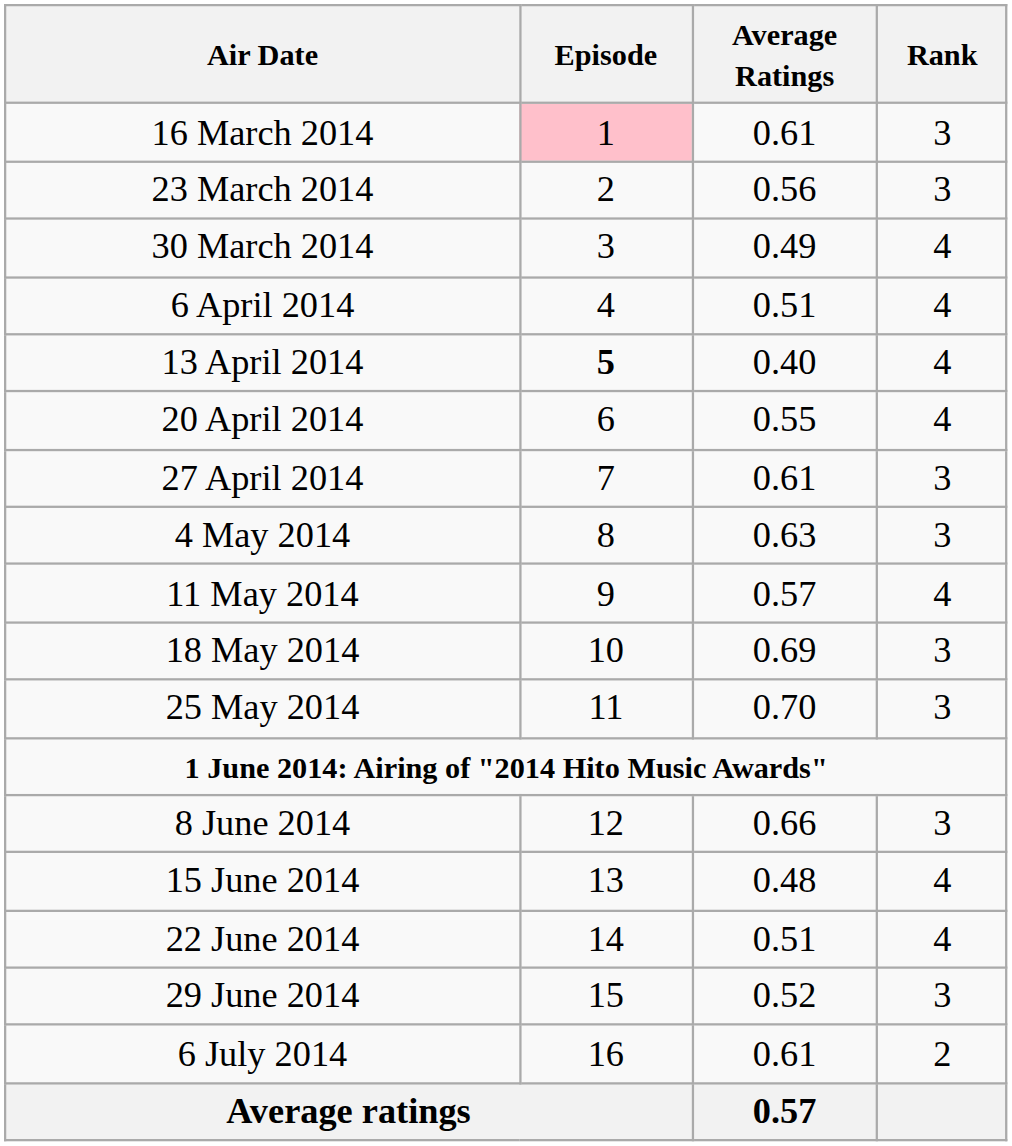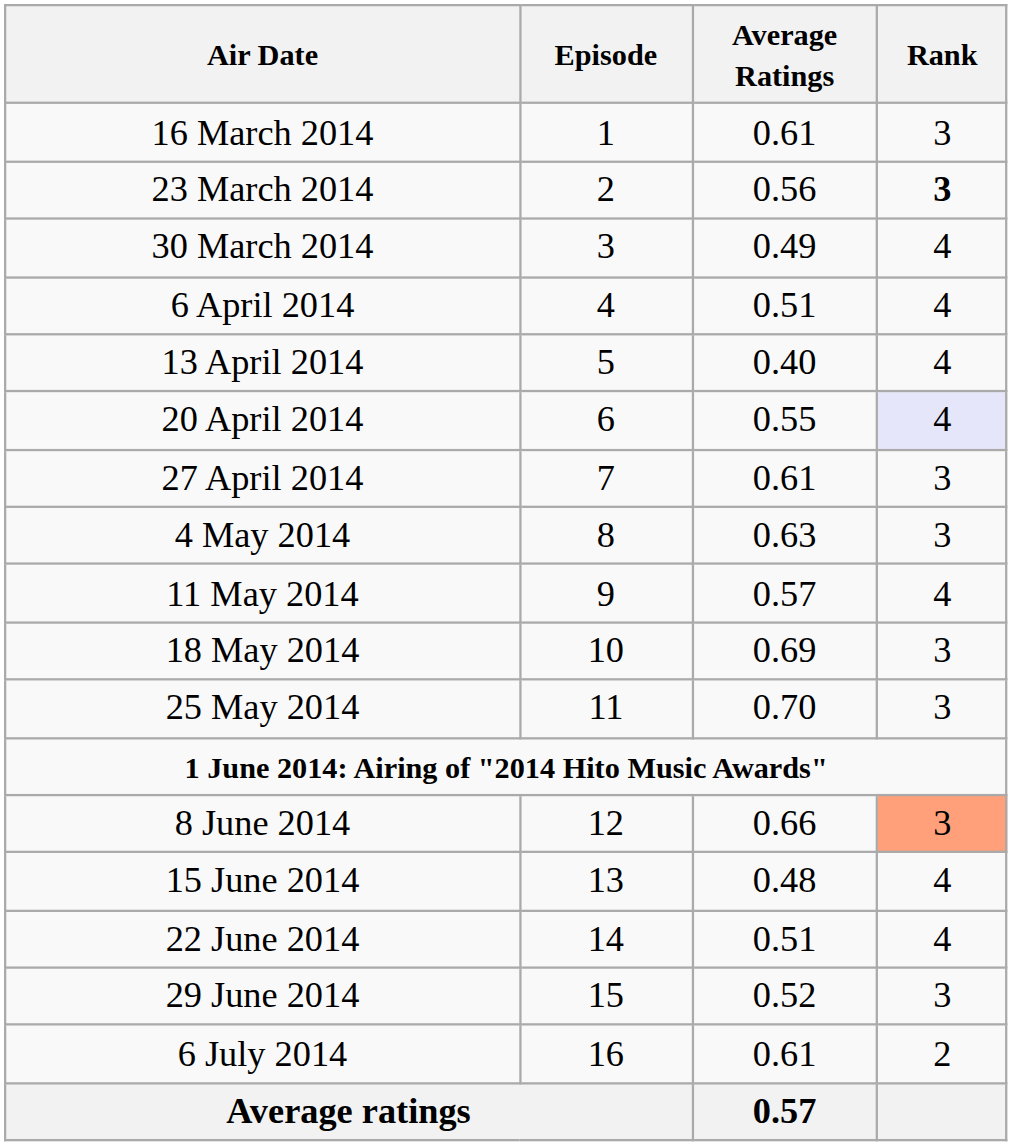(606, 131) pink background -> (606, 131) no background
(942, 189) normal -> (942, 189) bold
(606, 362) bold -> (606, 362) normal
(942, 419) no background -> (942, 419) lavender background
(942, 822) no background -> (942, 822) lightsalmon background
